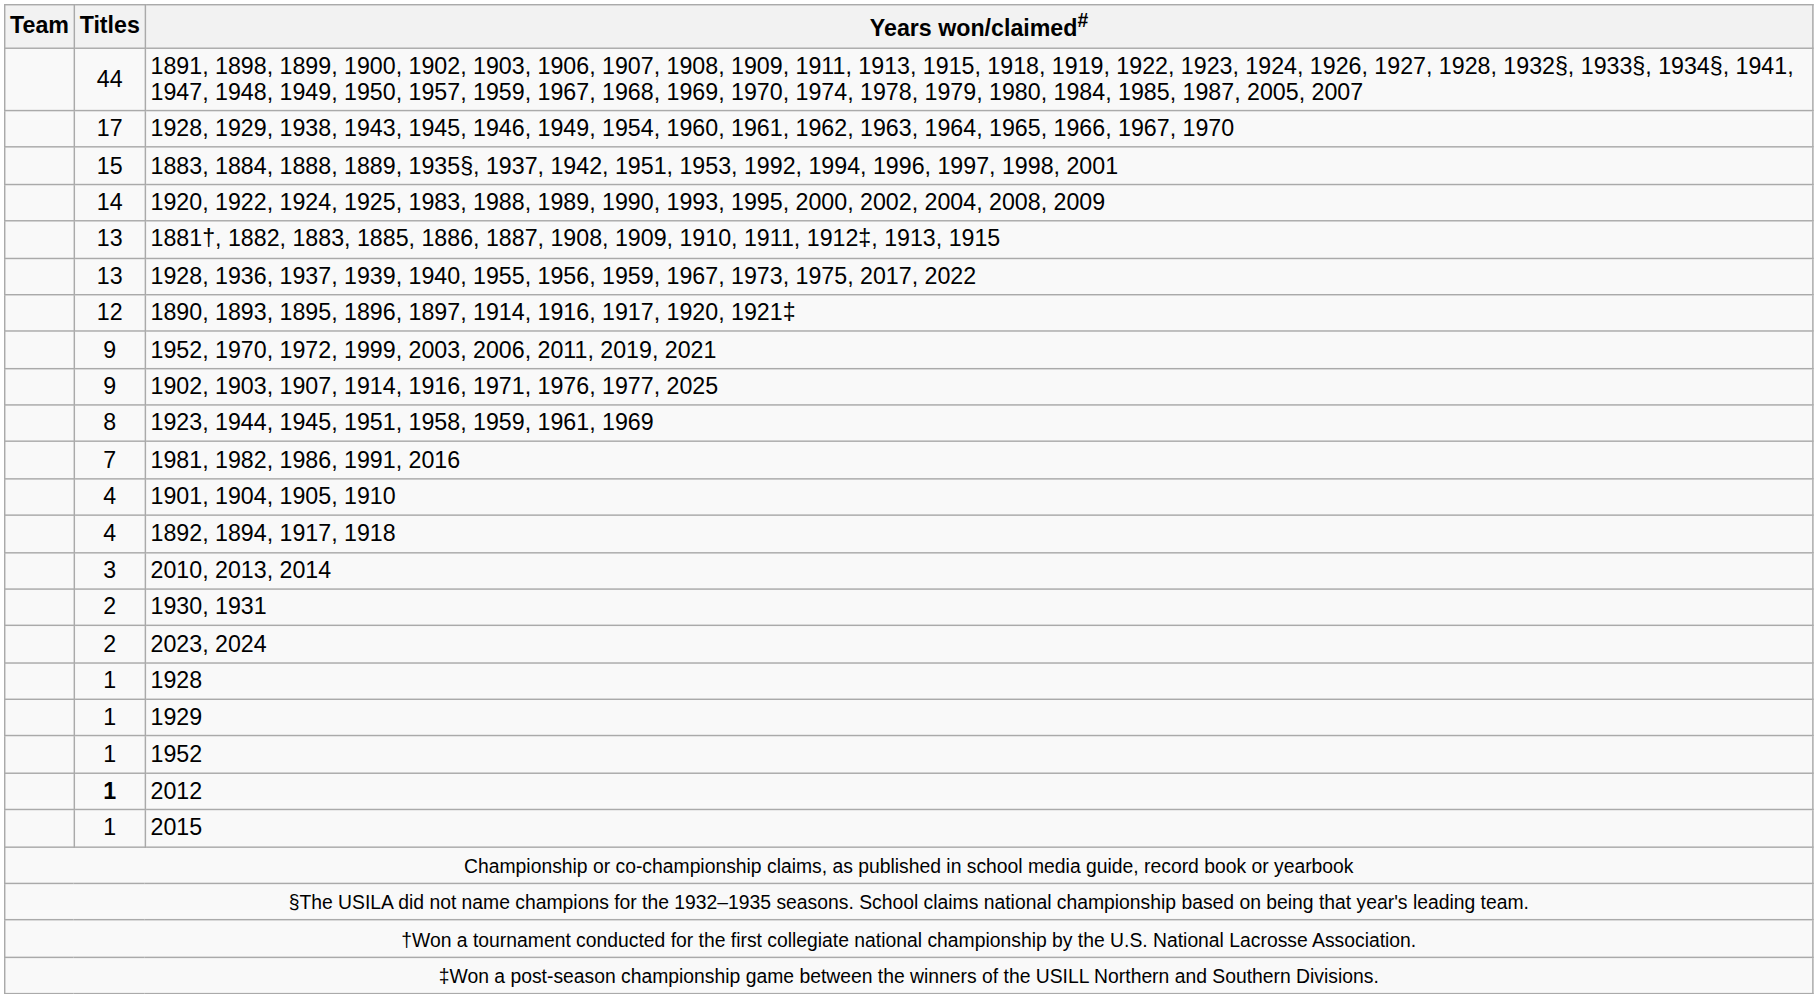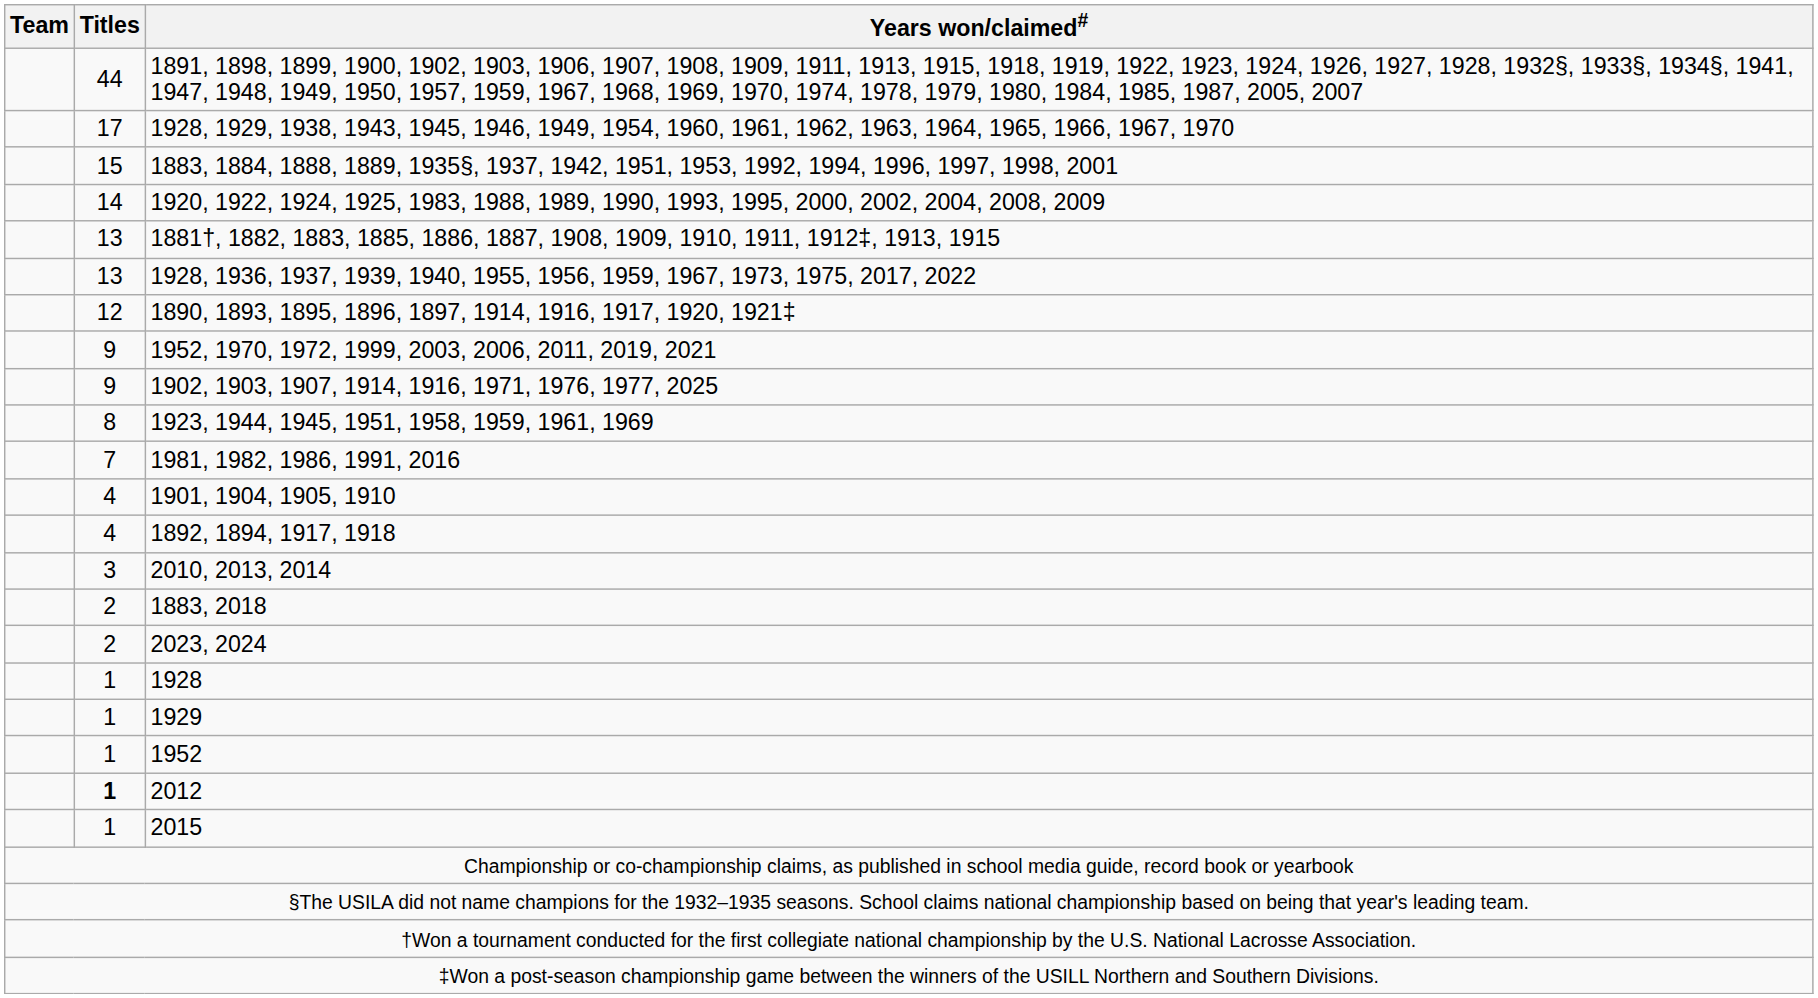- row: (209, 607)
+ row: (209, 607)
